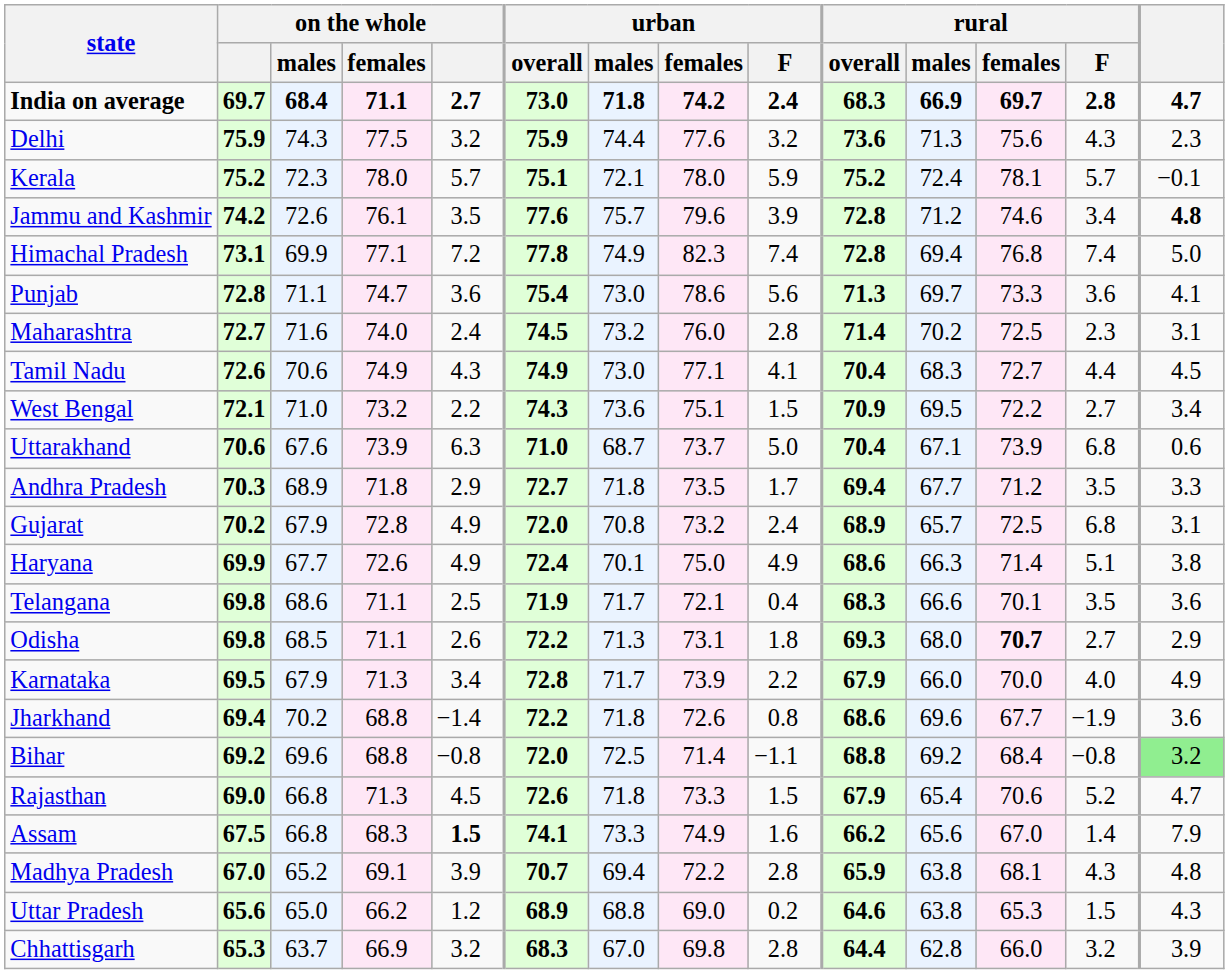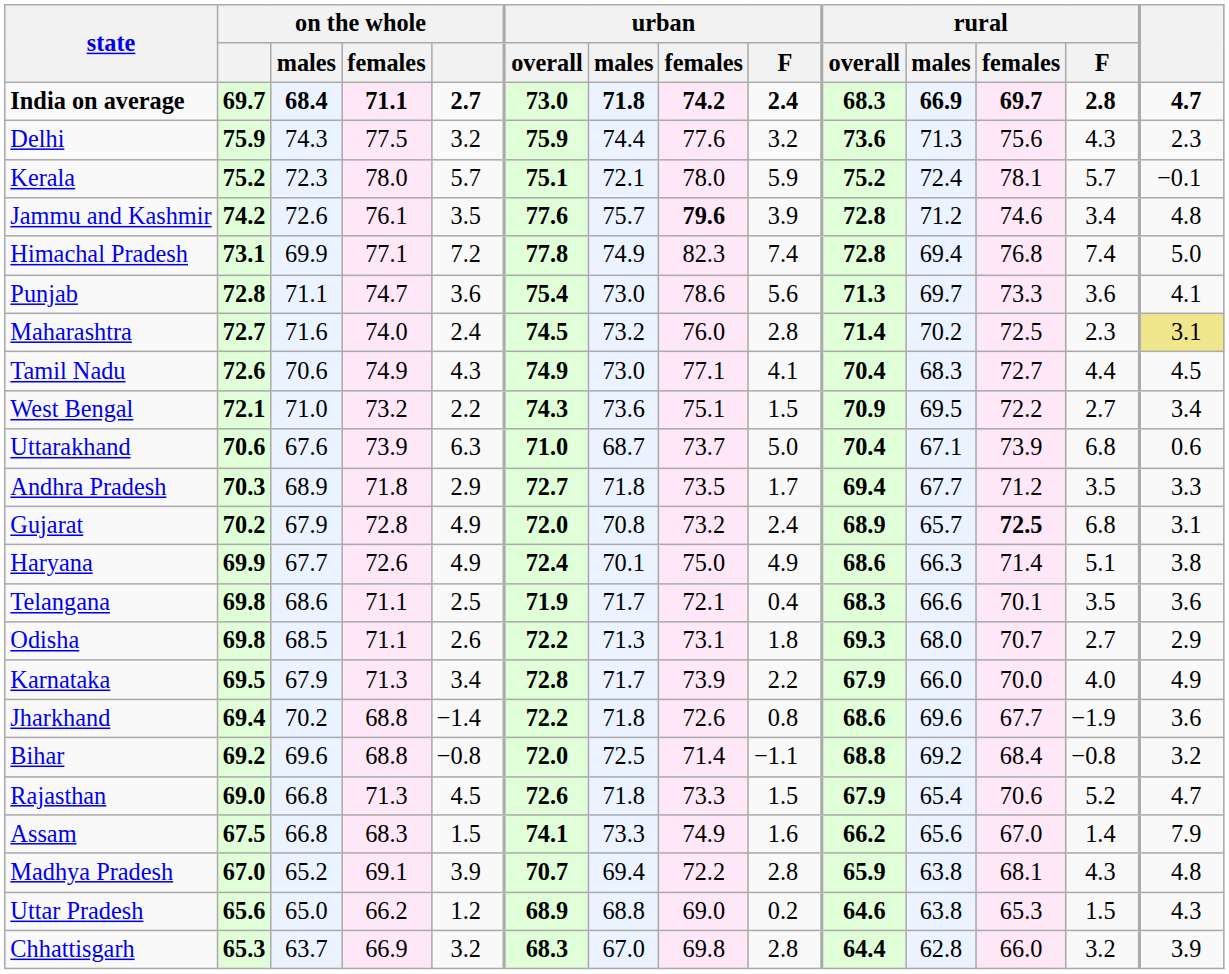(704, 216) normal -> (704, 216) bold
(1186, 216) bold -> (1186, 216) normal
(1186, 332) no background -> (1186, 332) khaki background
(1021, 525) normal -> (1021, 525) bold
(1021, 640) bold -> (1021, 640) normal
(1186, 756) lightgreen background -> (1186, 756) no background
(466, 833) bold -> (466, 833) normal
